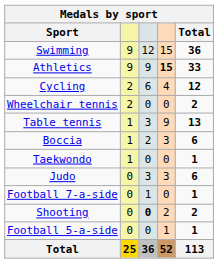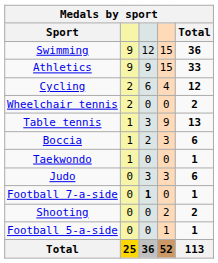(166, 68) bold -> (166, 68) normal
(148, 195) normal -> (148, 195) bold
(148, 213) bold -> (148, 213) normal
